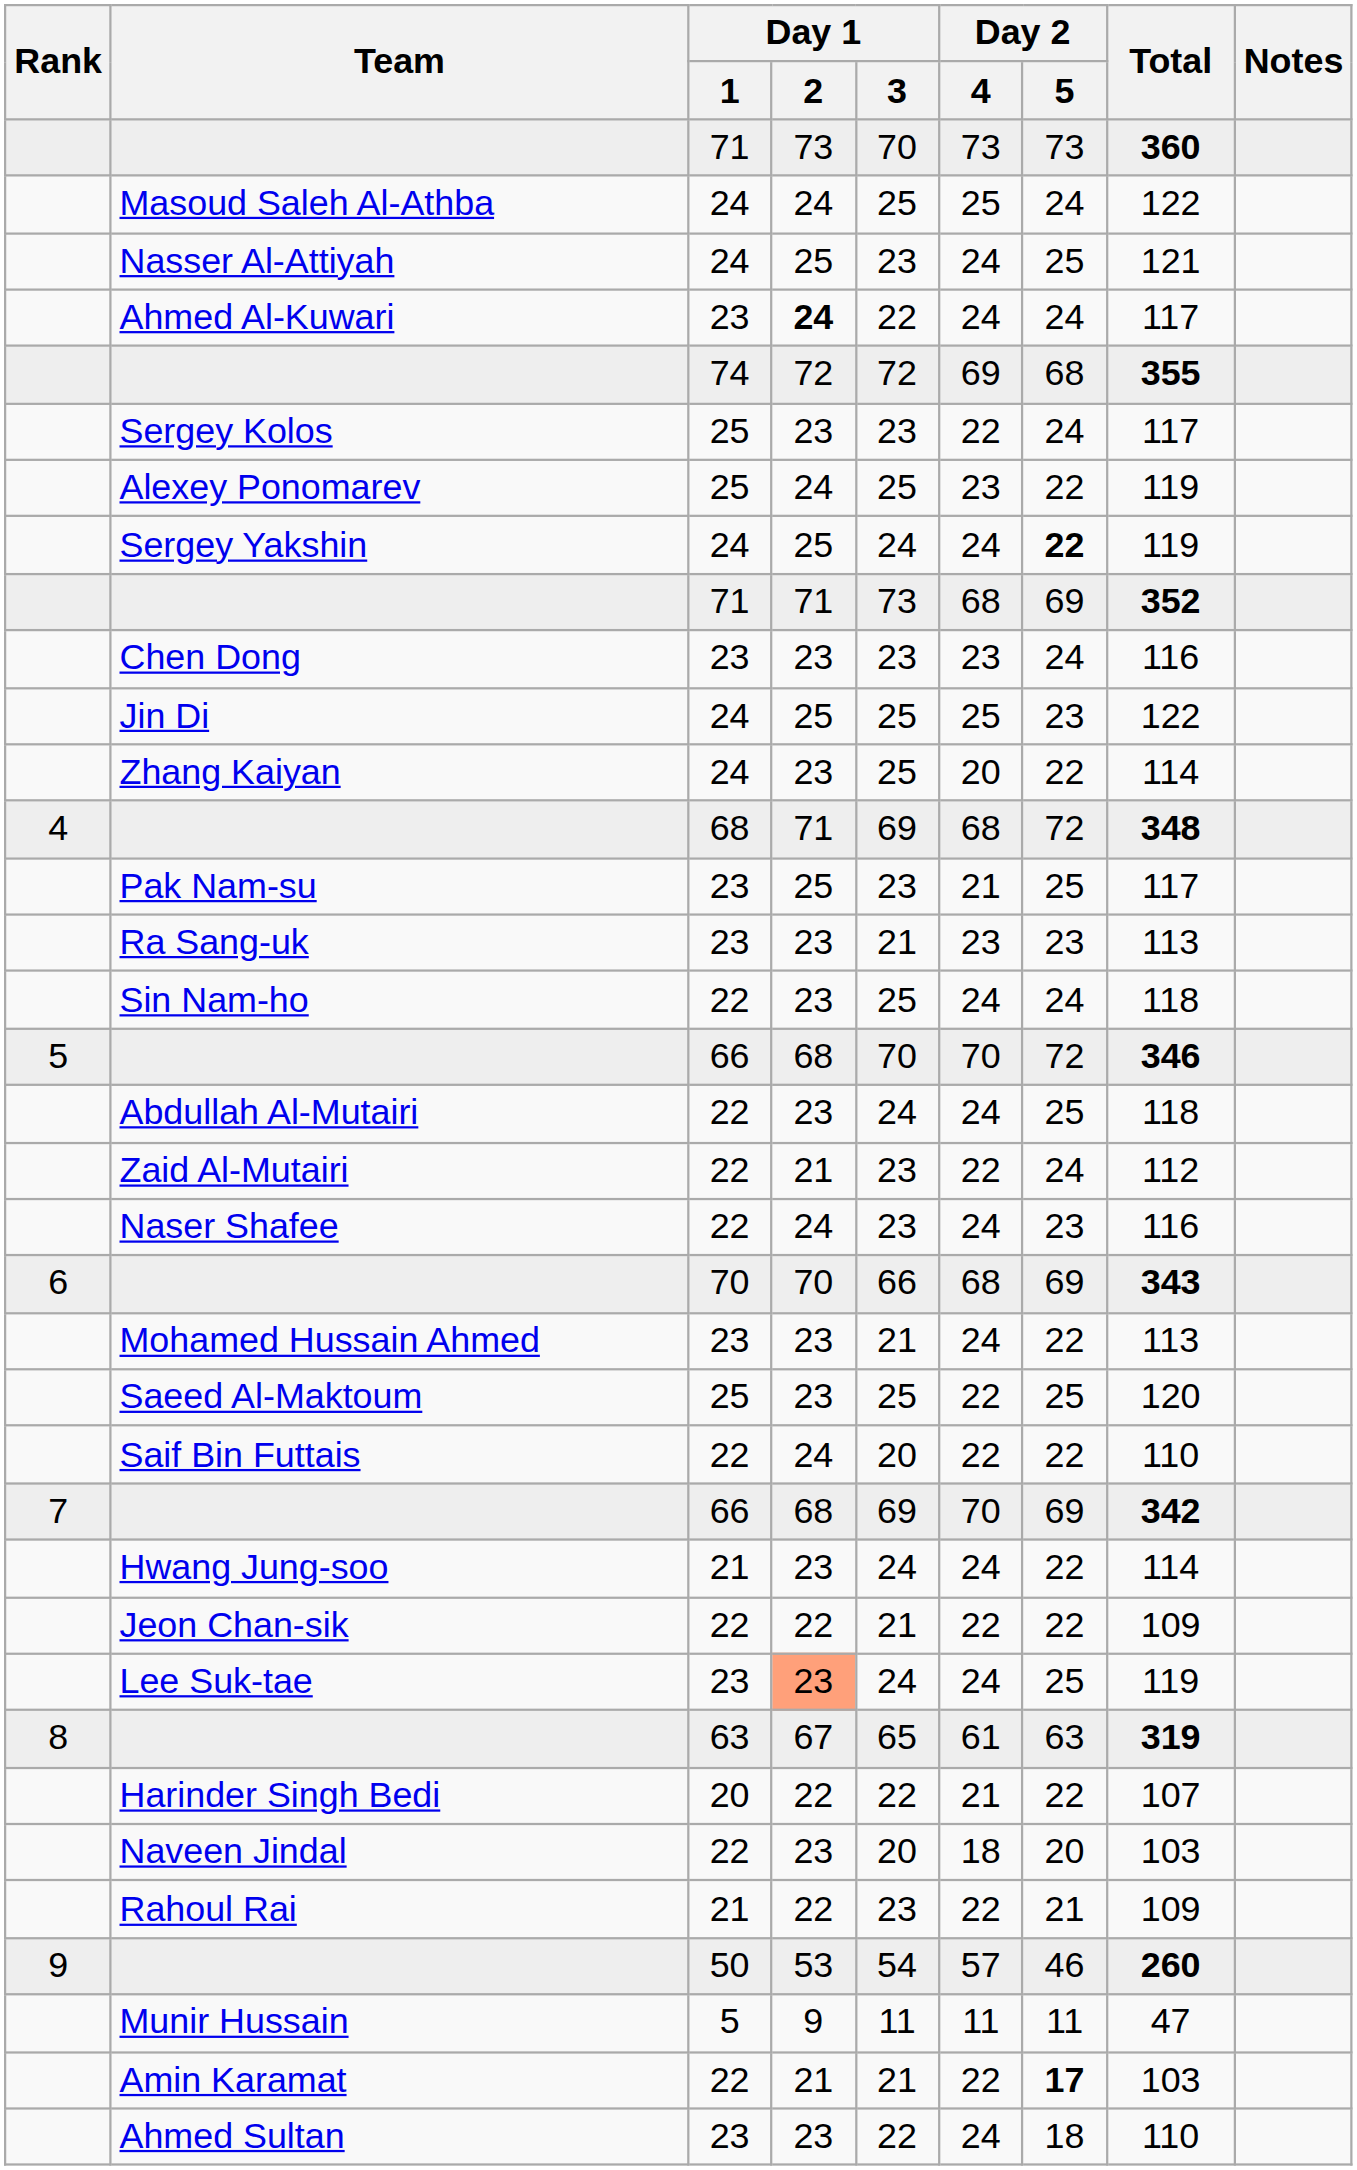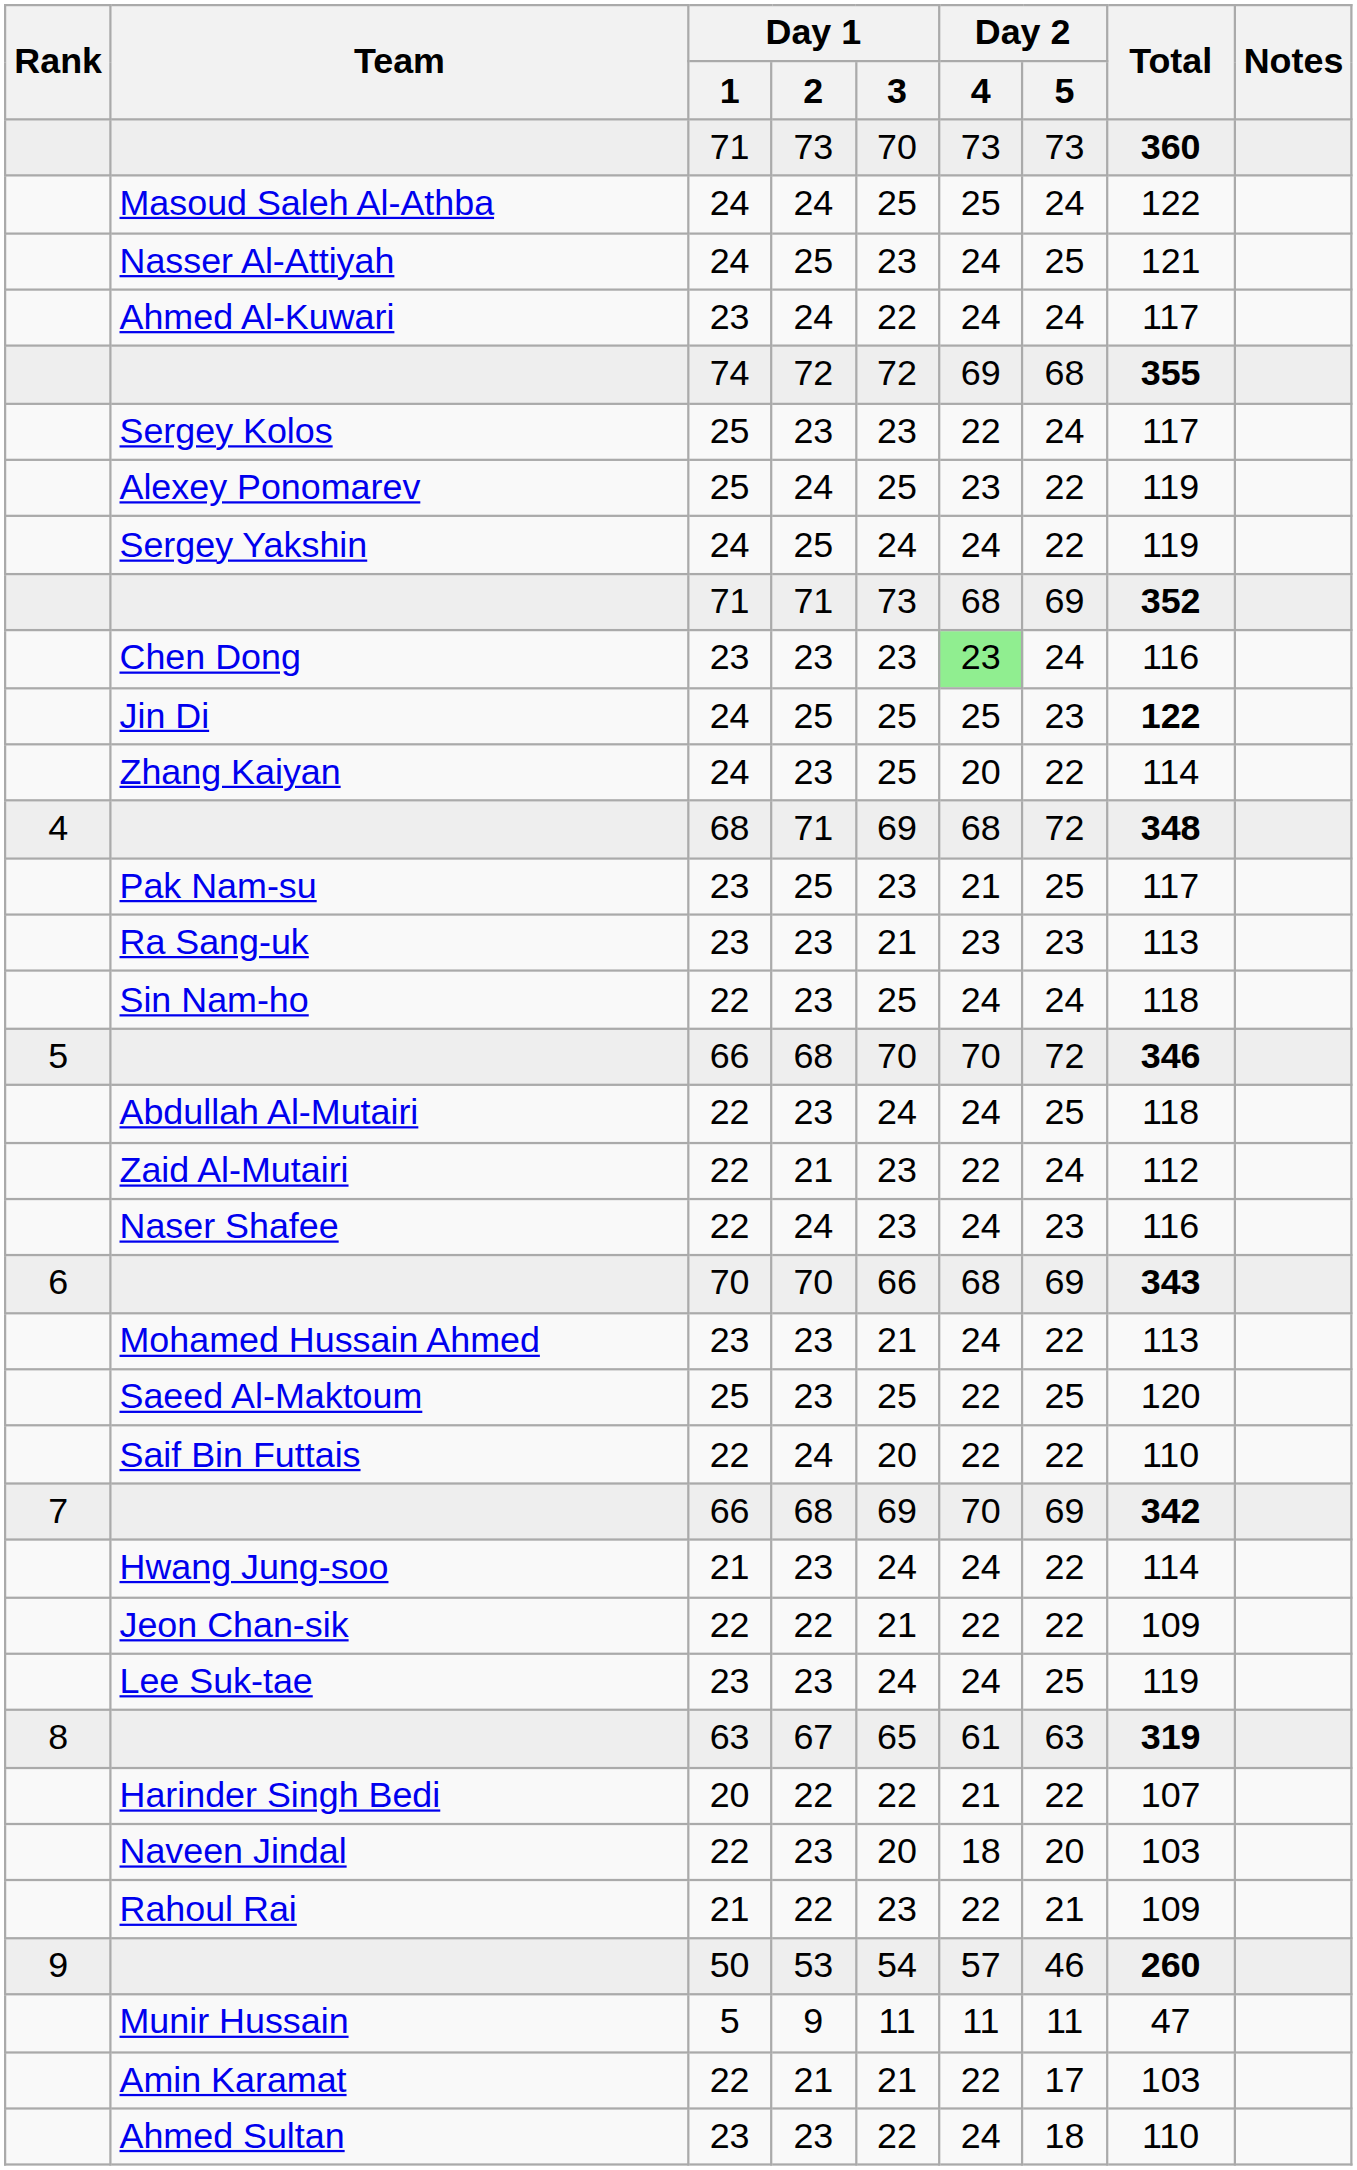(813, 317) bold -> (813, 317) normal
(1064, 544) bold -> (1064, 544) normal
(981, 658) no background -> (981, 658) lightgreen background
(1171, 714) normal -> (1171, 715) bold
(813, 1681) lightsalmon background -> (813, 1681) no background
(1064, 2079) bold -> (1064, 2079) normal
